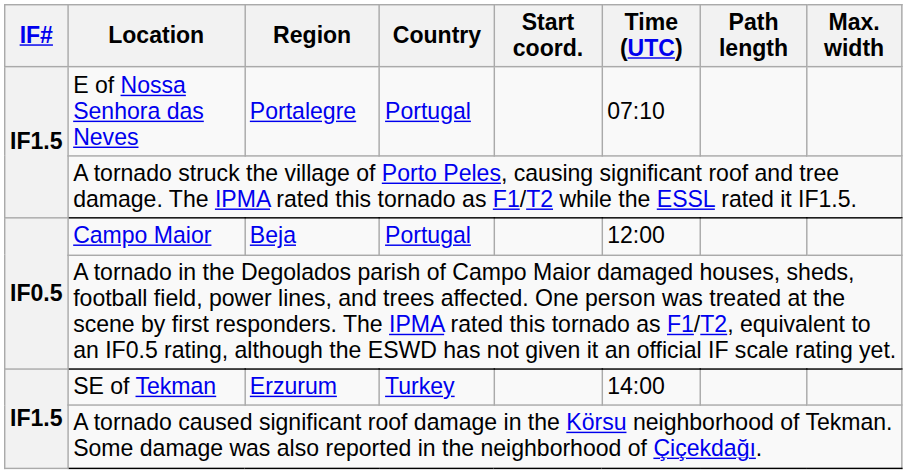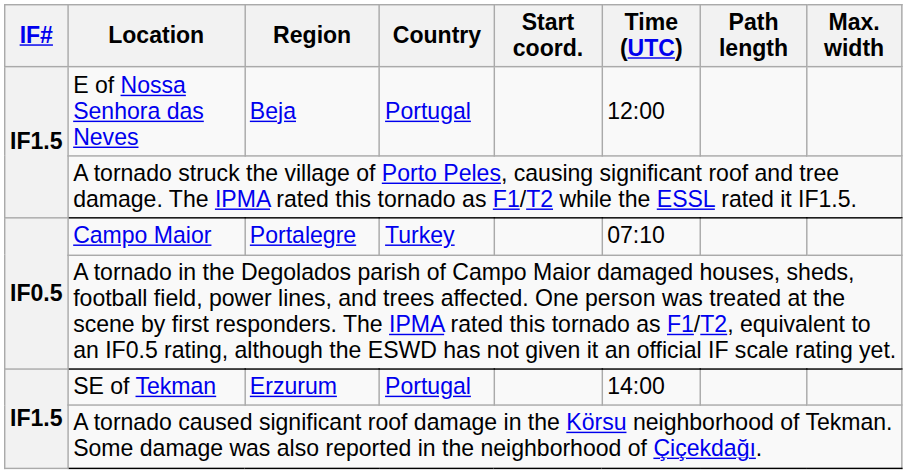(303, 111) Portalegre -> (273, 111) Beja
(636, 111) 07:10 -> (636, 111) 12:00
(273, 236) Beja -> (303, 236) Portalegre
(428, 236) Portugal -> (420, 236) Turkey
(636, 236) 12:00 -> (636, 236) 07:10
(420, 386) Turkey -> (428, 386) Portugal
